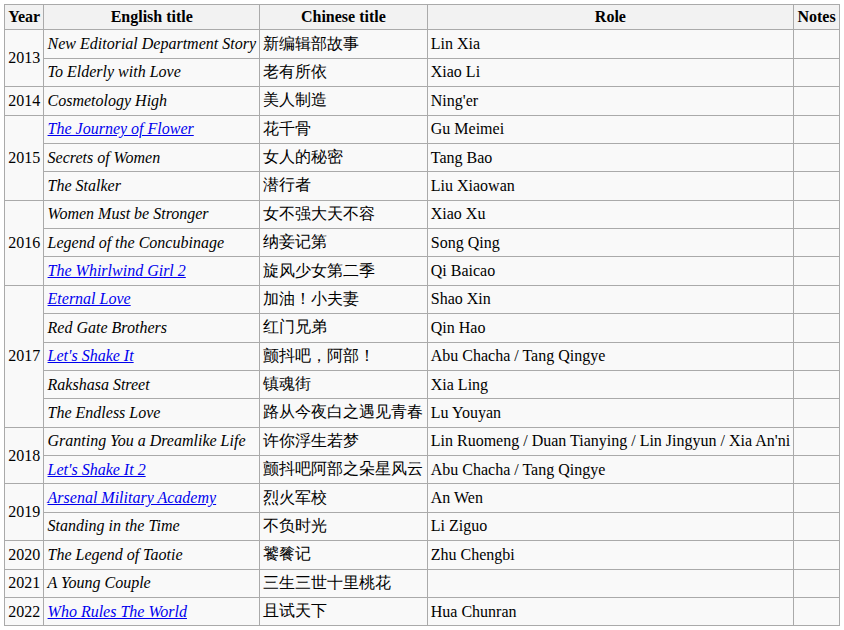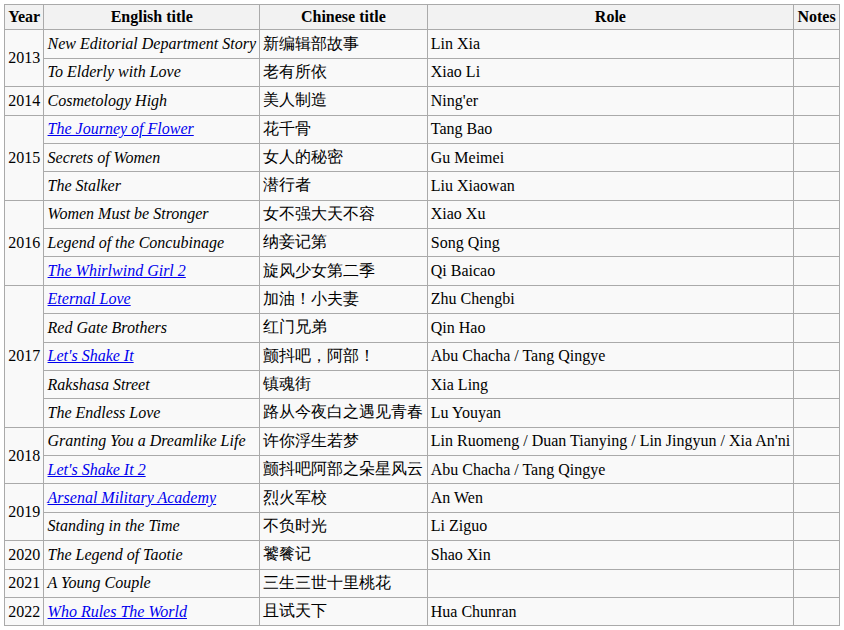(467, 129) Gu Meimei -> (462, 129) Tang Bao
(462, 157) Tang Bao -> (467, 157) Gu Meimei
(461, 299) Shao Xin -> (473, 299) Zhu Chengbi
(473, 554) Zhu Chengbi -> (461, 554) Shao Xin
